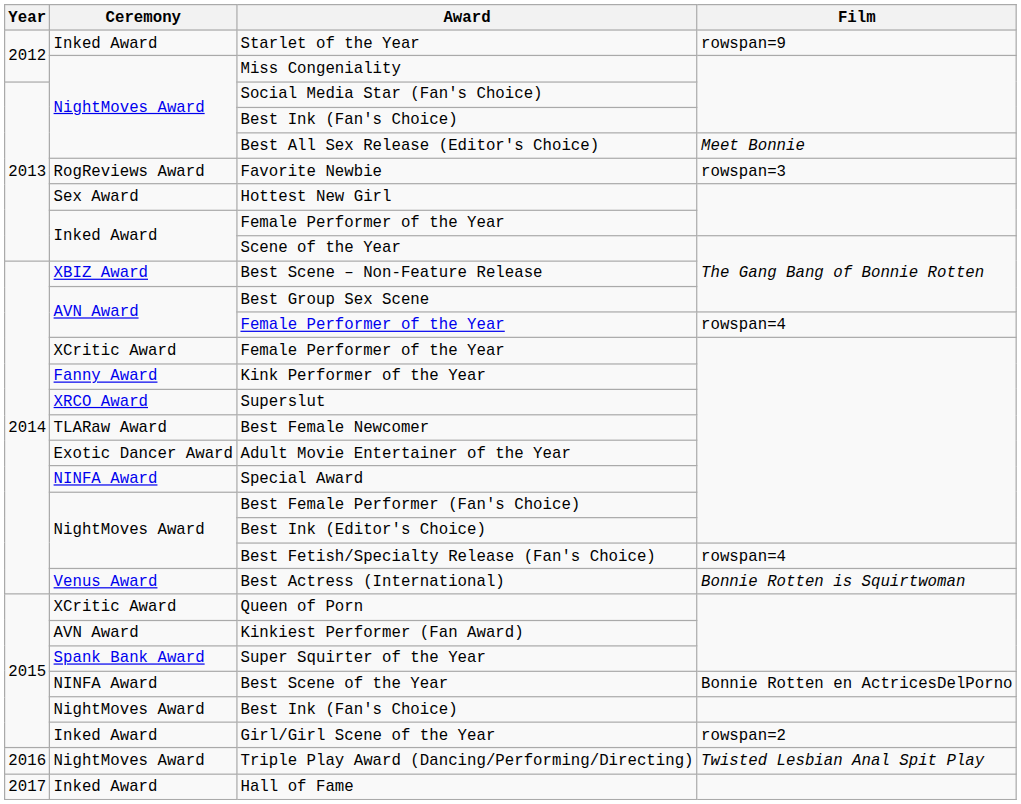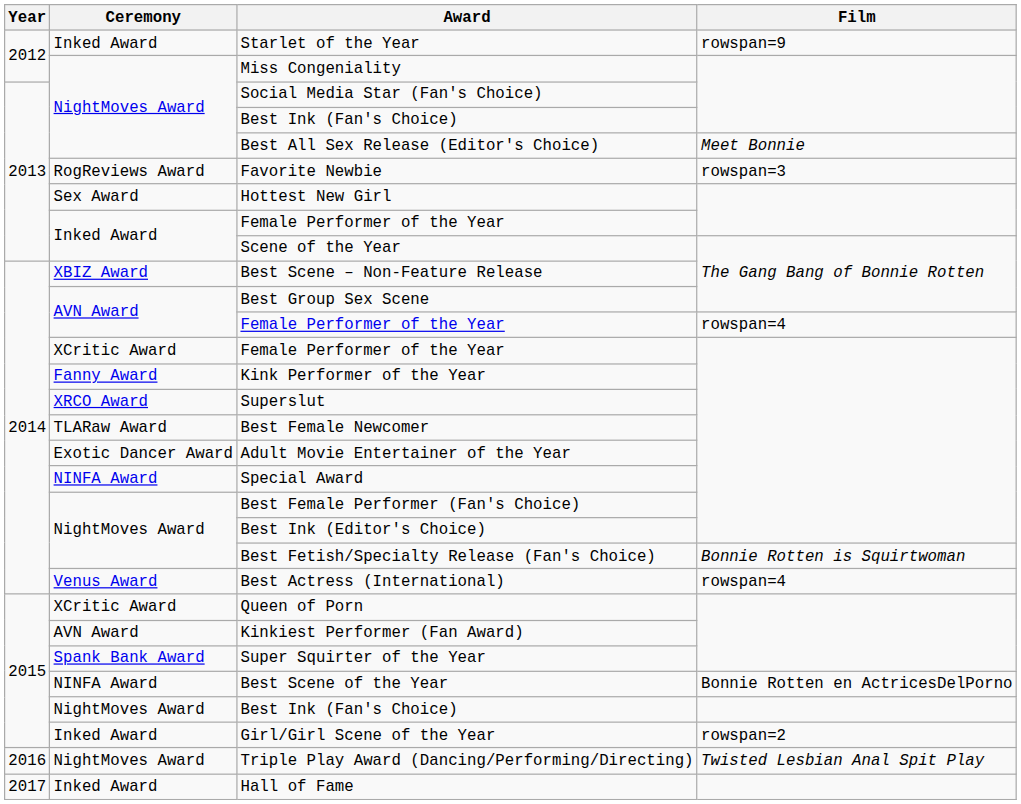(744, 556) rowspan=4 -> (833, 556) Bonnie Rotten is Squirtwoman
(833, 581) Bonnie Rotten is Squirtwoman -> (744, 581) rowspan=4
